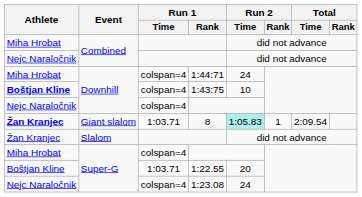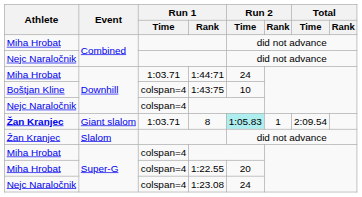(163, 74) colspan=4 -> (163, 74) 1:03.71
(38, 90) bold -> (36, 90) normal
(36, 169) Boštjan Kline -> (34, 169) Miha Hrobat
(163, 169) 1:03.71 -> (163, 169) colspan=4
